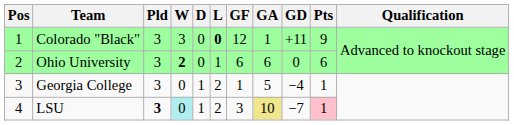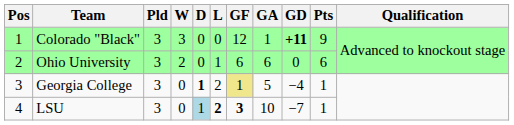(218, 39) bold -> (218, 39) normal
(296, 39) normal -> (296, 39) bold
(182, 62) bold -> (182, 62) normal
(201, 85) normal -> (201, 85) bold
(240, 85) no background -> (240, 85) khaki background
(157, 108) bold -> (157, 108) normal
(182, 108) paleturquoise background -> (182, 108) no background
(201, 108) no background -> (201, 108) lightblue background
(218, 108) normal -> (218, 108) bold
(240, 108) normal -> (240, 108) bold
(267, 108) khaki background -> (267, 108) no background
(324, 108) pink background -> (323, 108) no background
